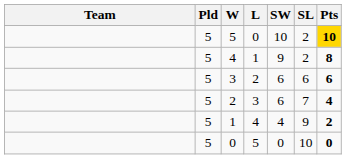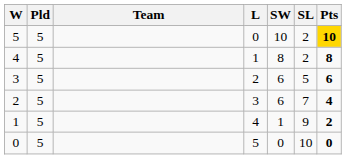columns swapped: (100, 15) <-> (233, 15)
(281, 57) 9 -> (281, 57) 8
(306, 79) 6 -> (306, 79) 5
(281, 121) 4 -> (281, 121) 1
